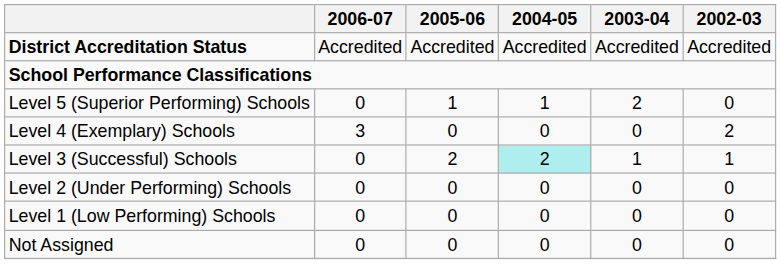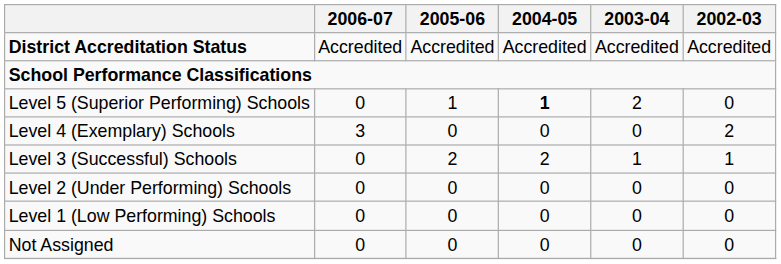(545, 103) normal -> (545, 103) bold
(545, 160) paleturquoise background -> (545, 160) no background
